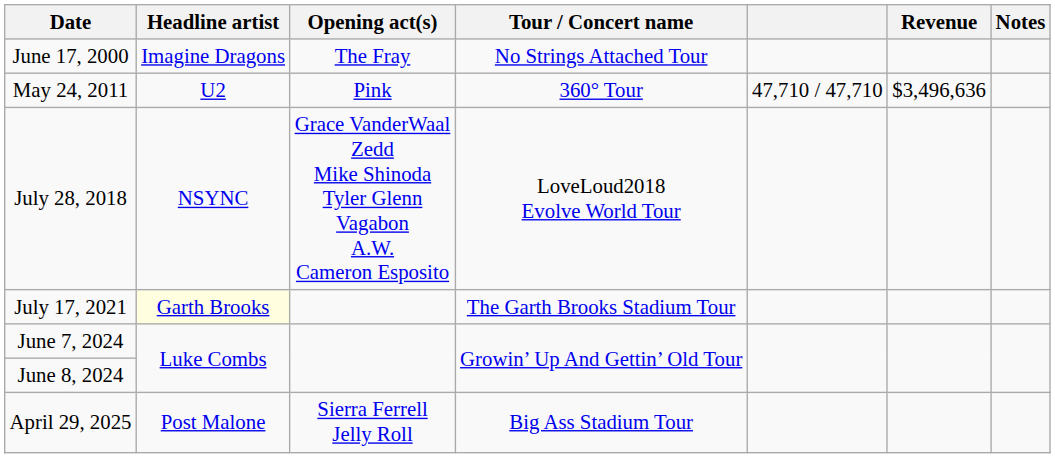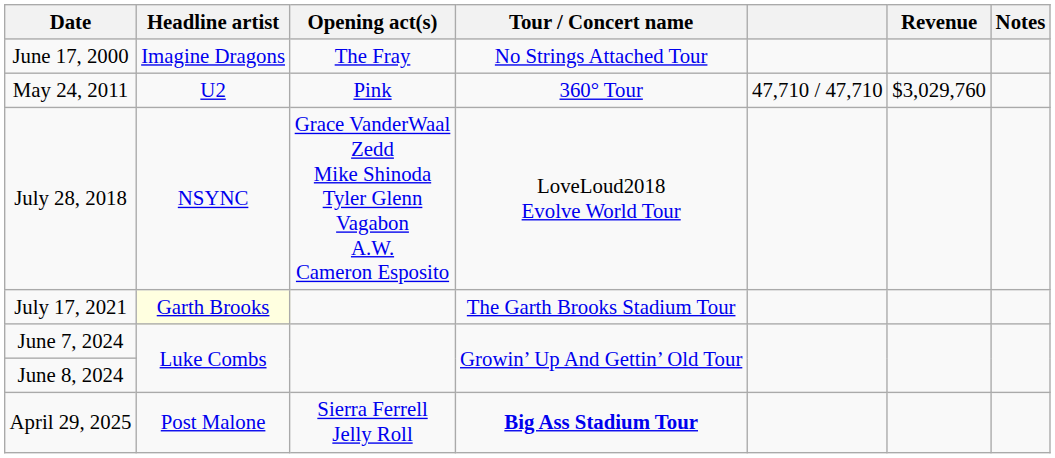(939, 90) $3,496,636 -> (939, 90) $3,029,760
(601, 422) normal -> (601, 422) bold
